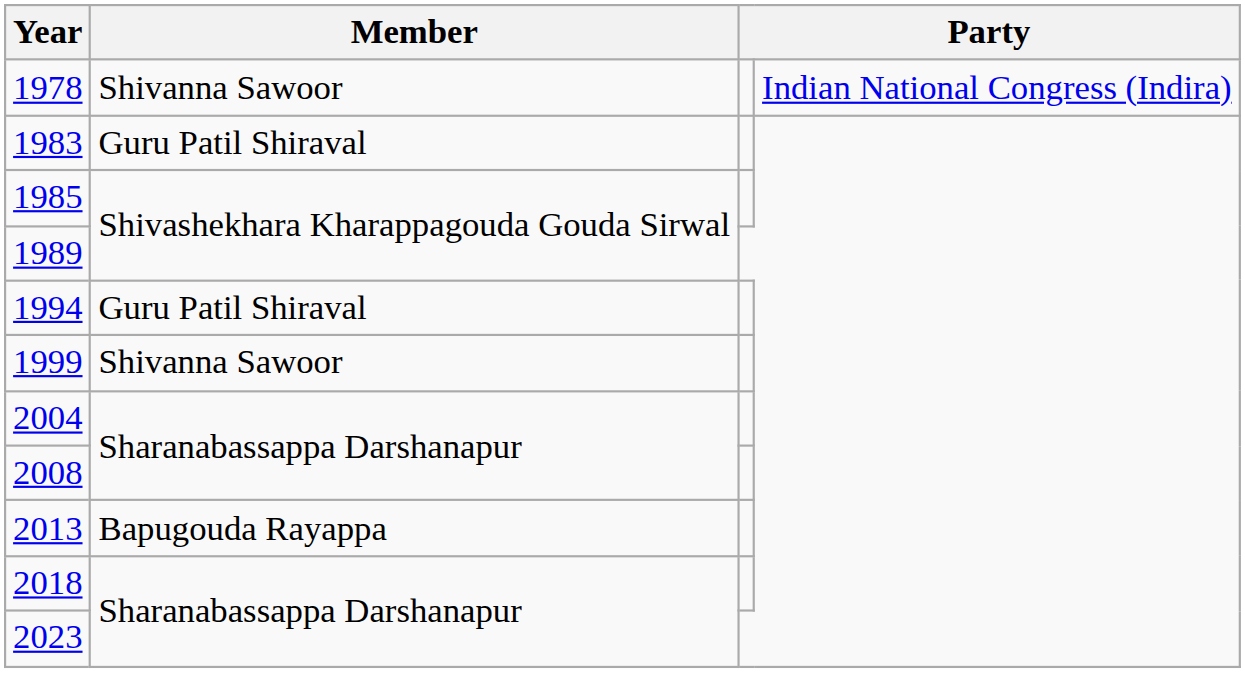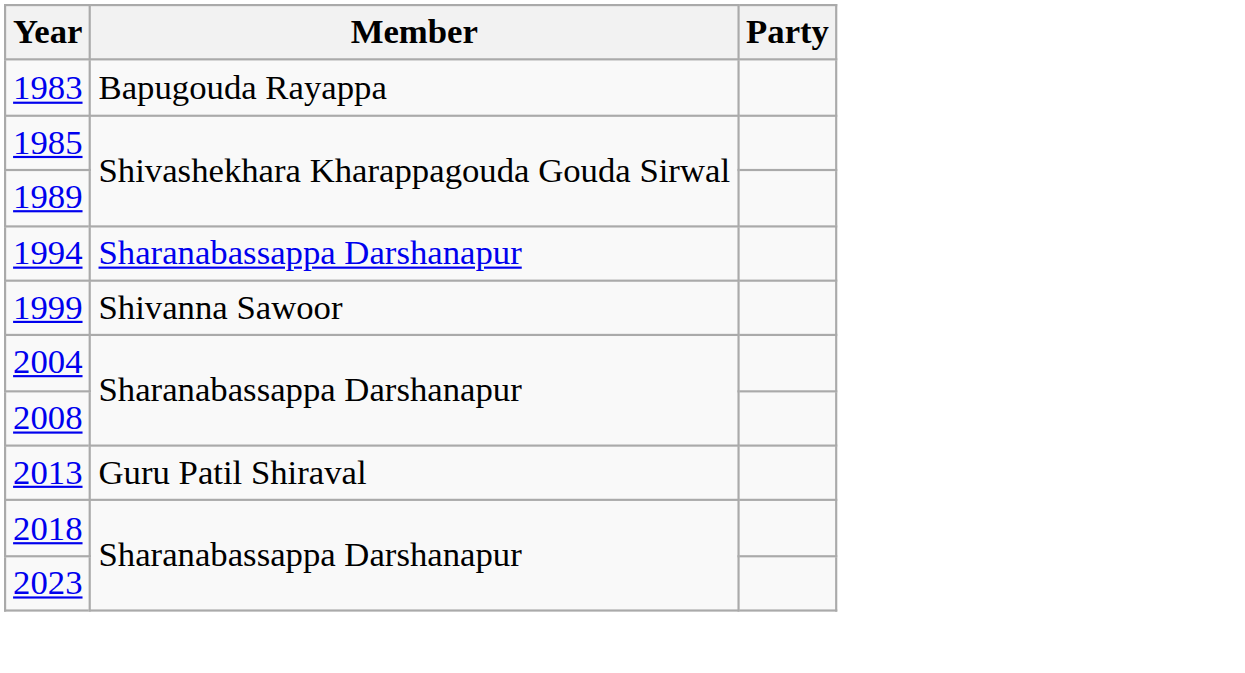- row: (48, 87)
(233, 142) Guru Patil Shiraval -> (243, 87) Bapugouda Rayappa
(233, 307) Guru Patil Shiraval -> (310, 252) Sharanabassappa Darshanapur
(243, 527) Bapugouda Rayappa -> (233, 472) Guru Patil Shiraval
